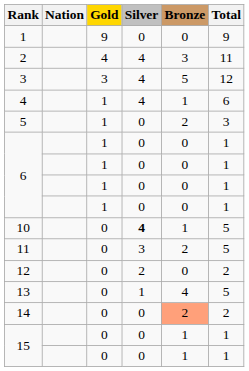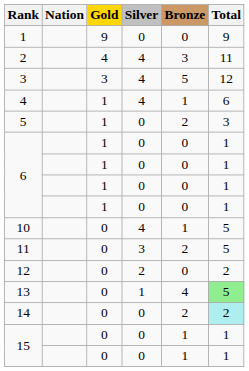(142, 228) bold -> (142, 228) normal
(226, 292) no background -> (226, 292) lightgreen background
(185, 313) lightsalmon background -> (185, 313) no background
(226, 313) no background -> (226, 313) paleturquoise background
